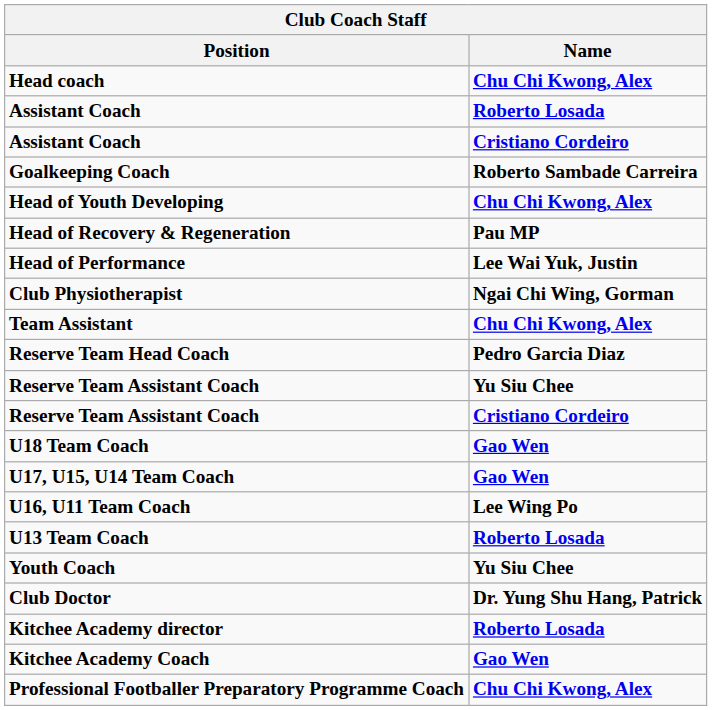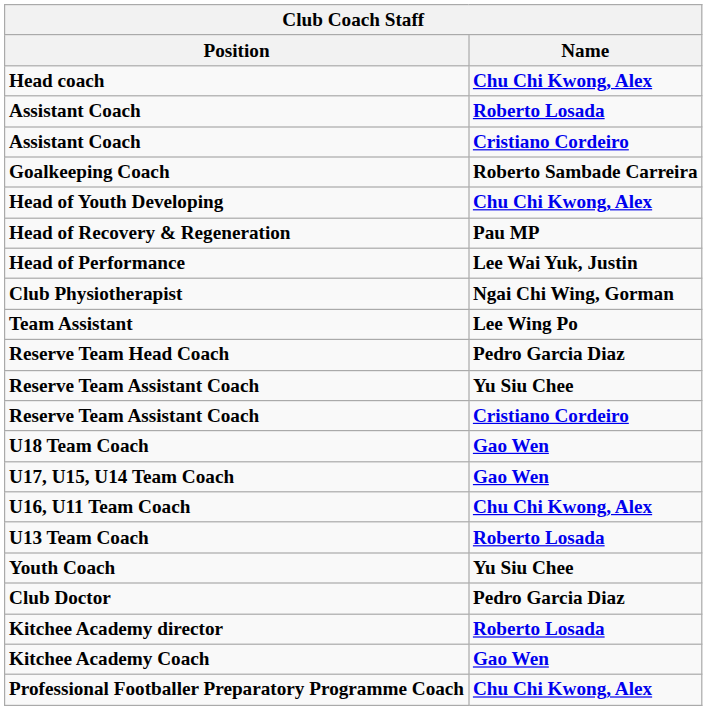(563, 324) Chu Chi Kwong, Alex -> (525, 324) Lee Wing Po
(525, 506) Lee Wing Po -> (563, 506) Chu Chi Kwong, Alex
(588, 598) Dr. Yung Shu Hang, Patrick -> (549, 598) Pedro Garcia Diaz
